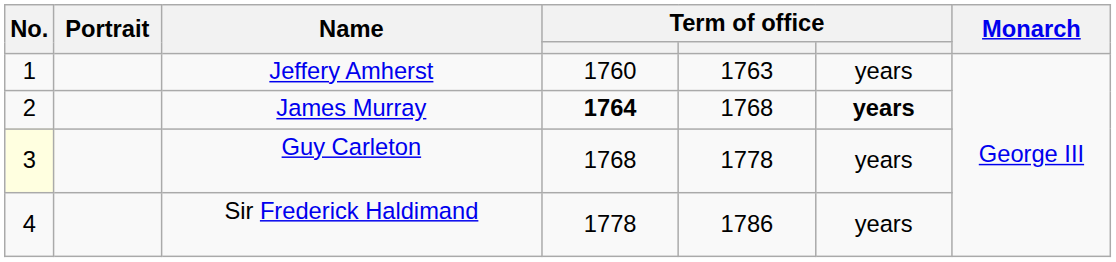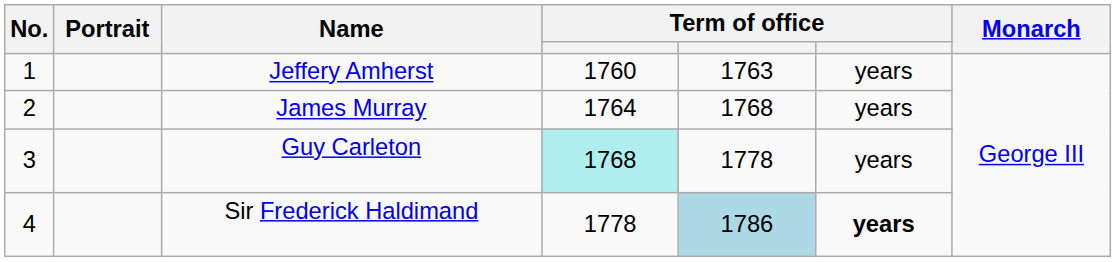(610, 109) bold -> (610, 109) normal
(884, 109) bold -> (884, 109) normal
(29, 160) lightyellow background -> (29, 160) no background
(610, 160) no background -> (610, 160) paleturquoise background
(747, 224) no background -> (747, 224) lightblue background
(884, 224) normal -> (884, 224) bold
